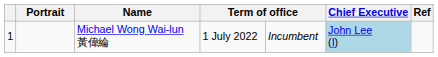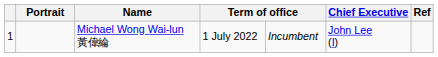(350, 37) lightblue background -> (350, 37) no background
